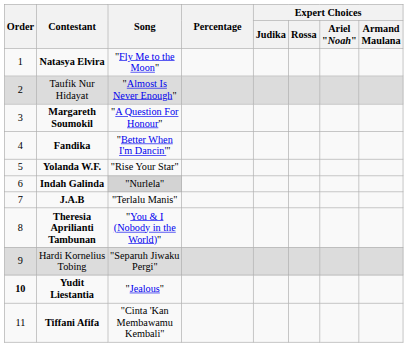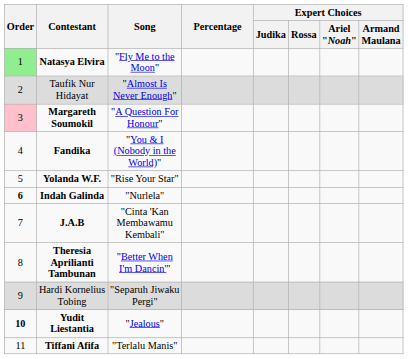(20, 62) no background -> (20, 62) lightgreen background
(20, 117) no background -> (20, 117) pink background
(145, 145) "Better When I'm Dancin'" -> (145, 151) "You & I (Nobody in the World)"
(20, 183) normal -> (20, 195) bold
(145, 183) lightgrey background -> (145, 195) no background
(145, 200) "Terlalu Manis" -> (145, 223) "Cinta 'Kan Membawamu Kembali"
(145, 227) "You & I (Nobody in the World)" -> (145, 262) "Better When I'm Dancin'"
(145, 322) "Cinta 'Kan Membawamu Kembali" -> (145, 345) "Terlalu Manis"
